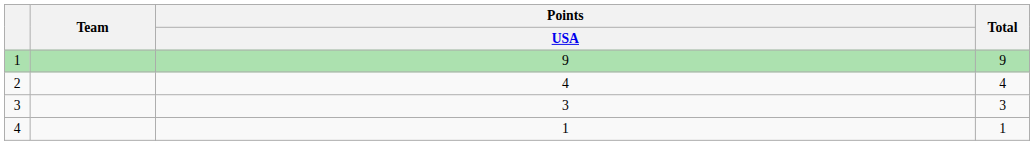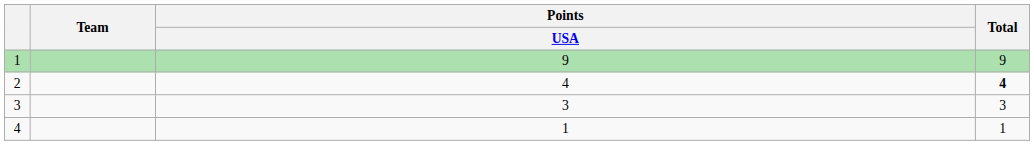(1003, 83) normal -> (1003, 83) bold
